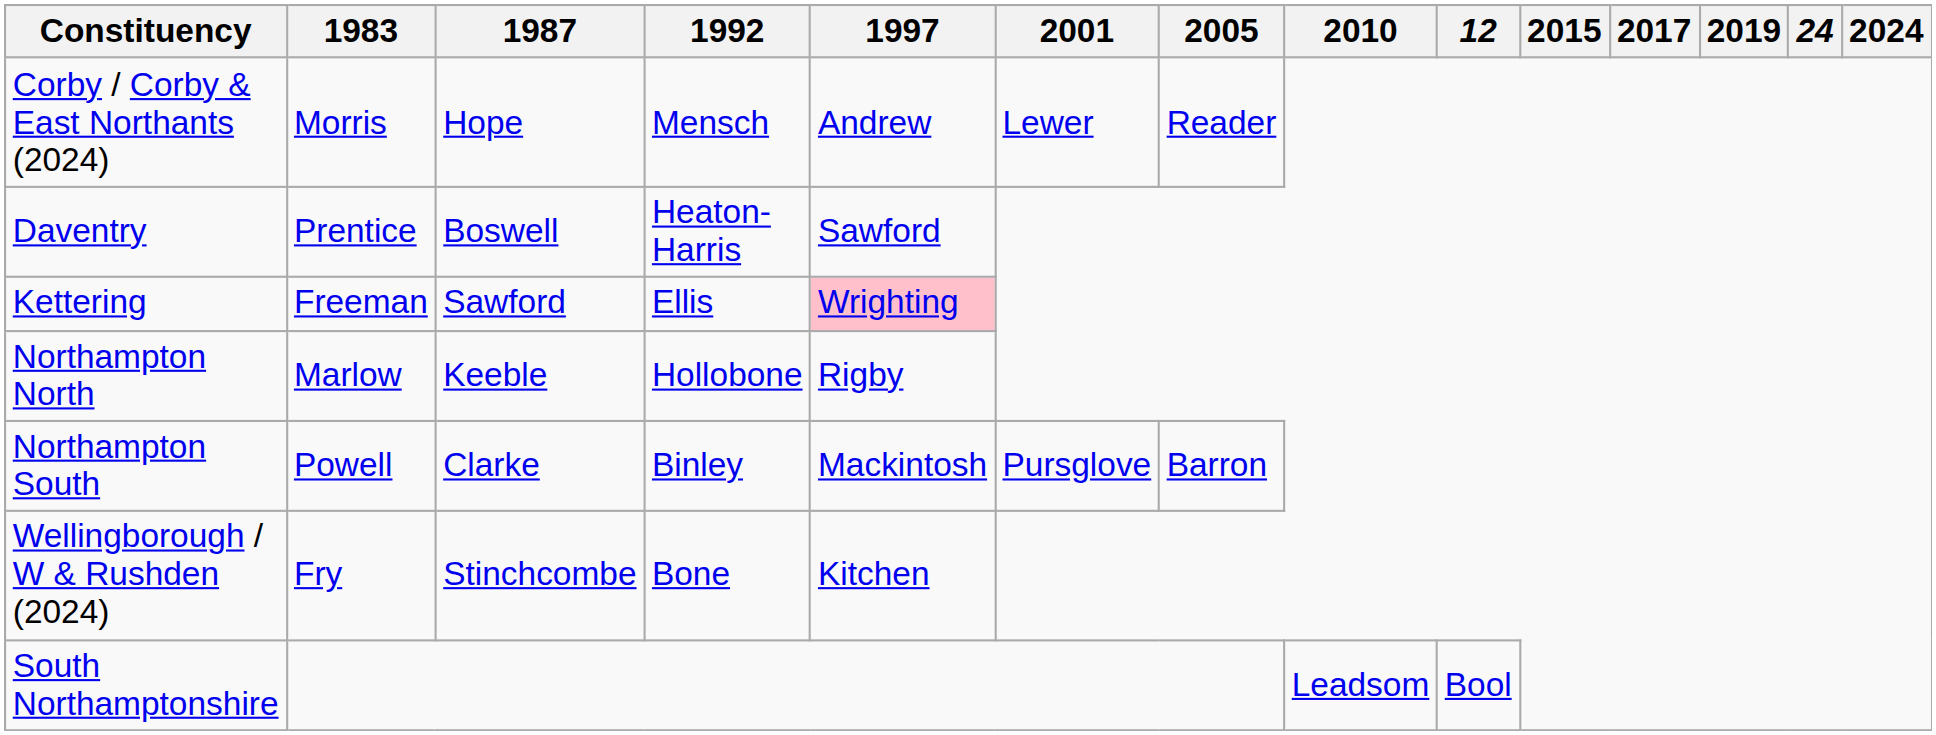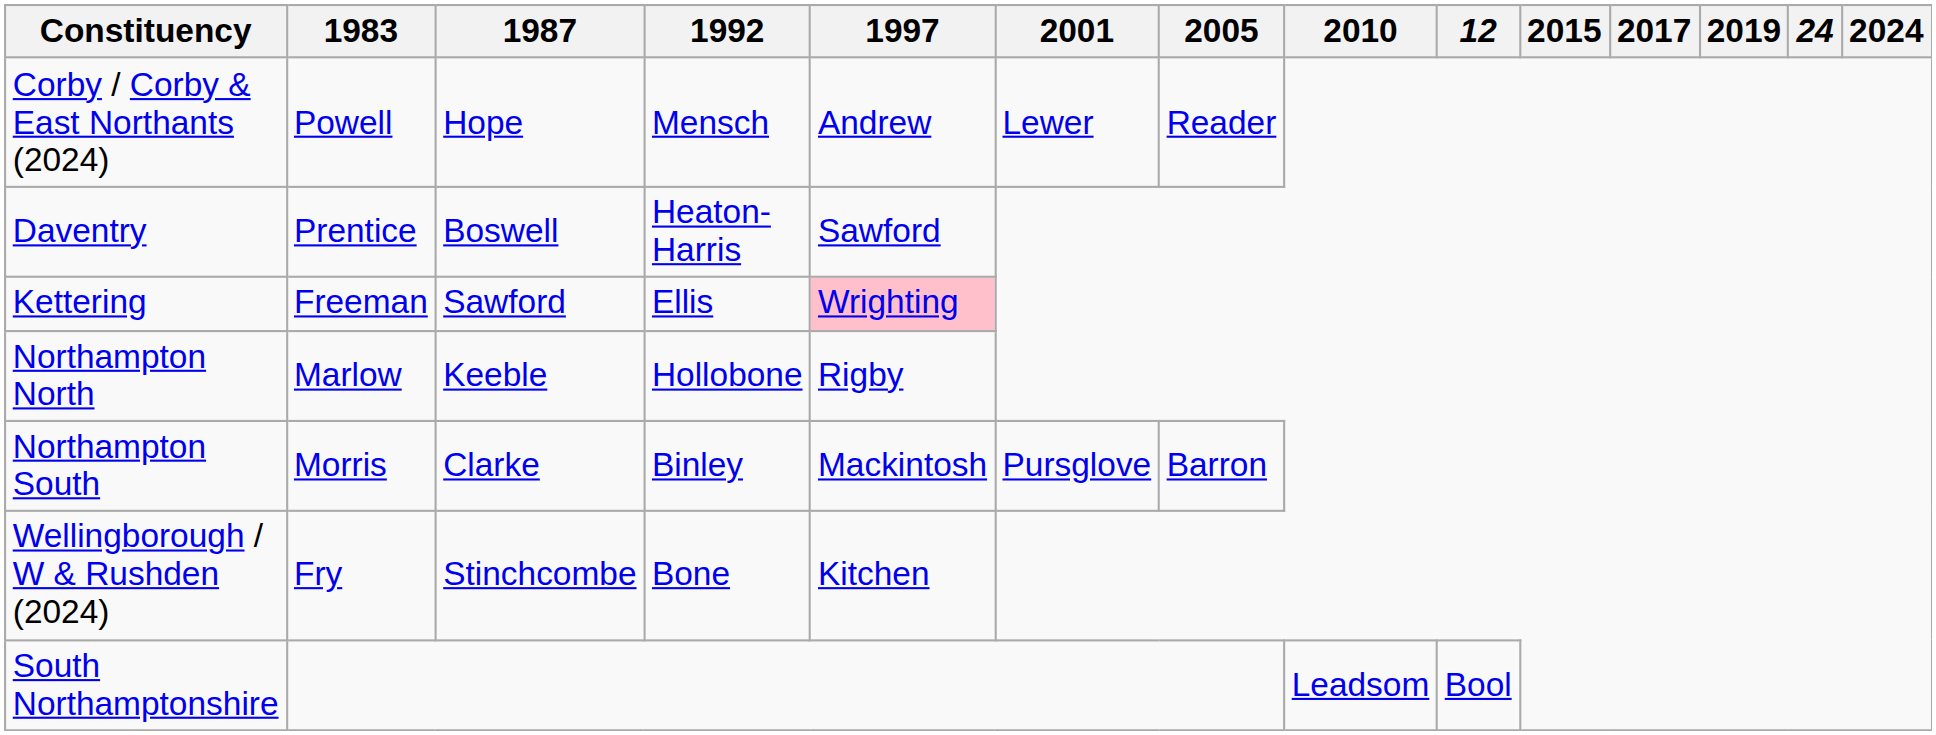(340, 121) Morris -> (343, 121) Powell
(343, 465) Powell -> (340, 465) Morris
